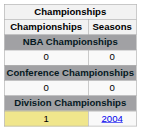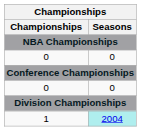(46, 118) khaki background -> (46, 118) no background
(112, 118) no background -> (112, 118) paleturquoise background
